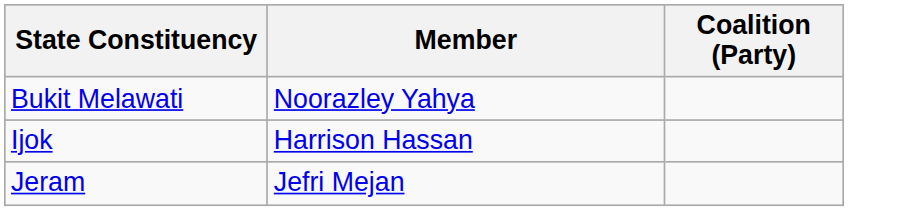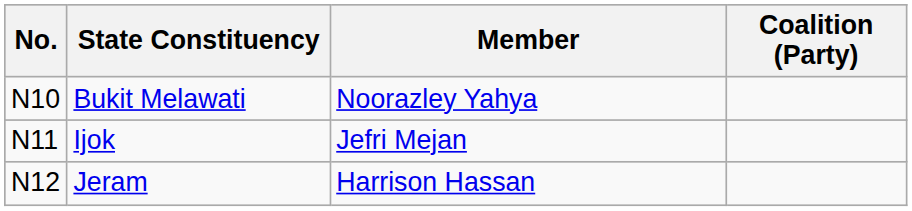+ column: (36, 40)
(373, 140) Harrison Hassan -> (402, 140) Jefri Mejan
(339, 182) Jefri Mejan -> (436, 182) Harrison Hassan
